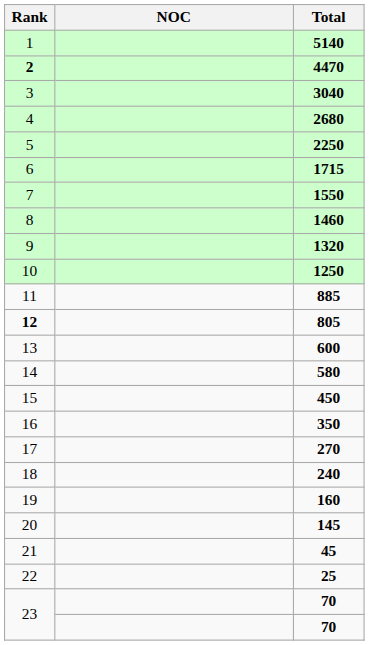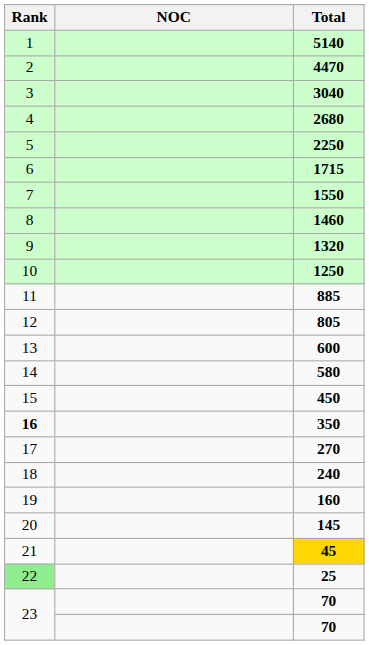(30, 68) bold -> (30, 68) normal
(30, 322) bold -> (30, 322) normal
(30, 424) normal -> (30, 424) bold
(329, 551) no background -> (329, 551) gold background
(30, 576) no background -> (30, 576) lightgreen background
